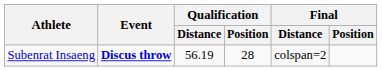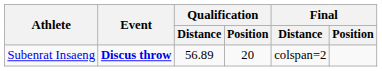(199, 56) 56.19 -> (199, 56) 56.89
(248, 56) 28 -> (248, 56) 20
